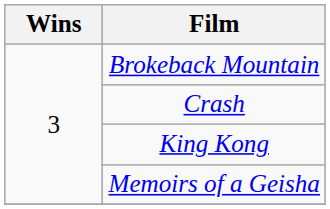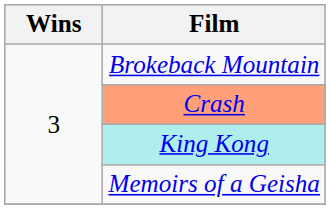(214, 104) no background -> (214, 104) lightsalmon background
(214, 143) no background -> (214, 143) paleturquoise background
